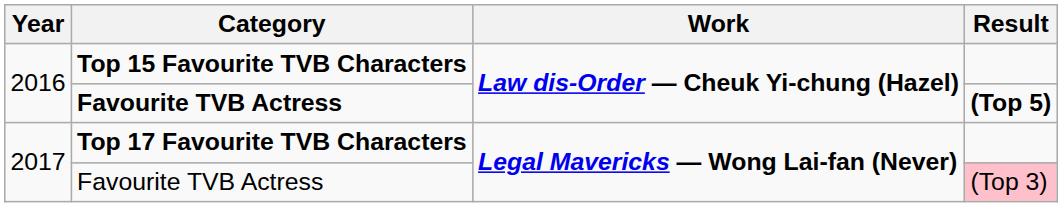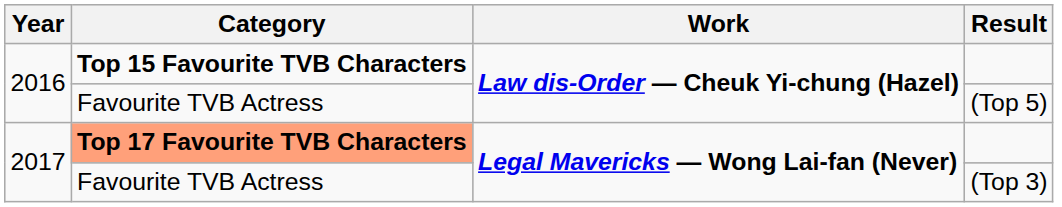(210, 102) bold -> (200, 102) normal
(1011, 102) bold -> (1009, 102) normal
(272, 142) no background -> (272, 142) lightsalmon background
(1009, 181) pink background -> (1009, 181) no background
